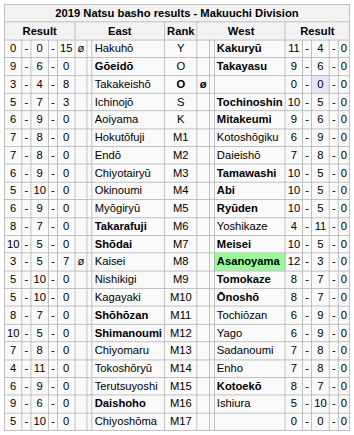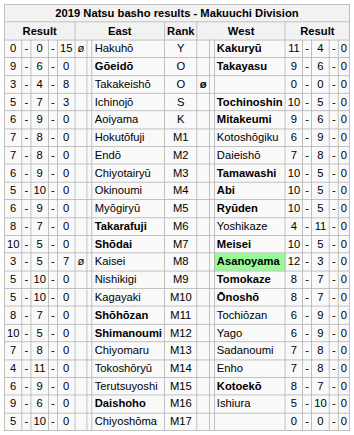(181, 84) bold -> (181, 84) normal
(320, 84) lavender background -> (320, 84) no background
